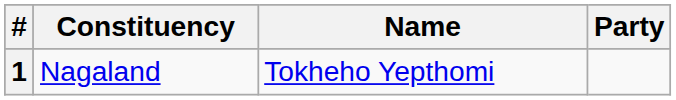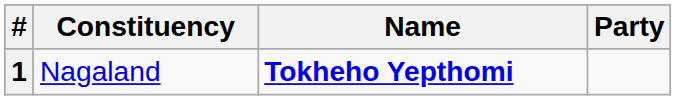(379, 71) normal -> (389, 71) bold
